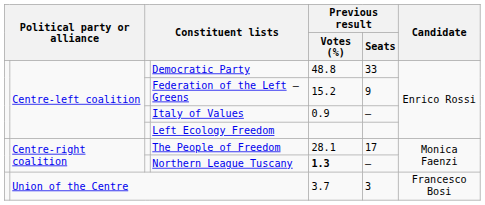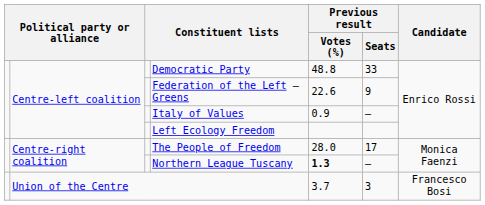(324, 91) 15.2 -> (324, 91) 22.6
(324, 147) 28.1 -> (324, 147) 28.0
